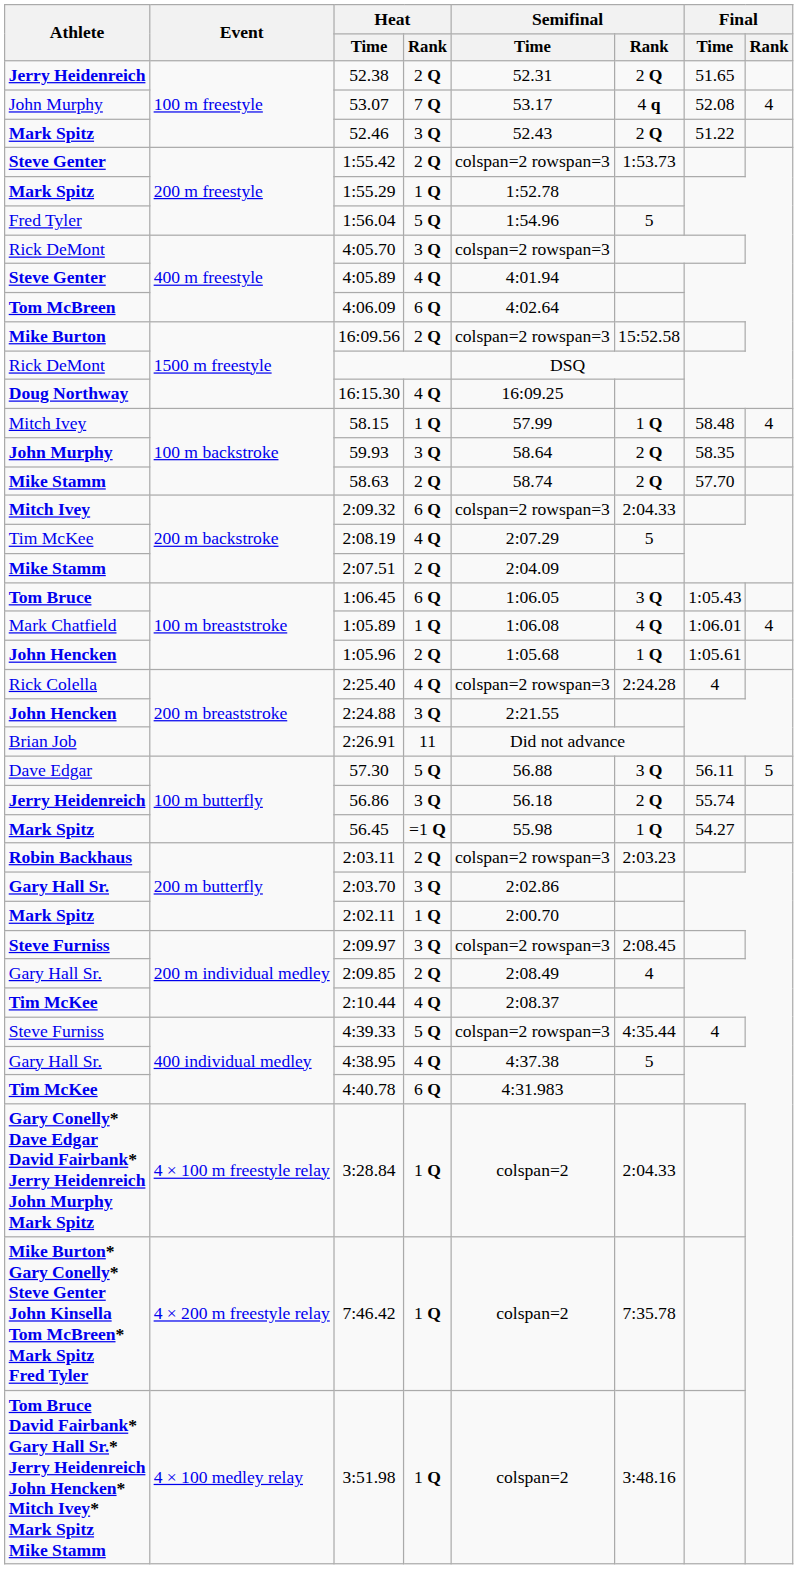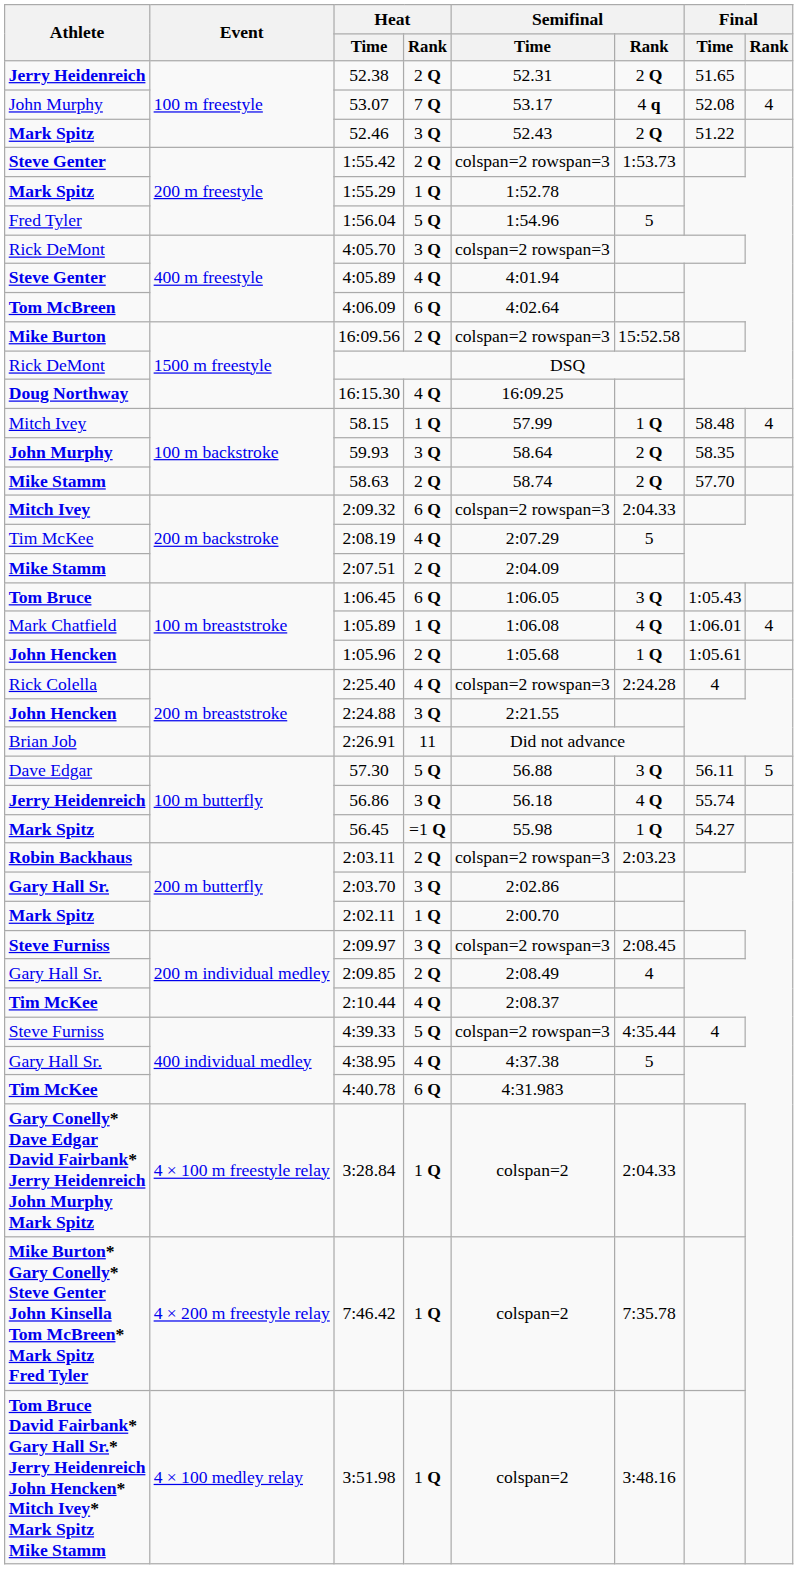(649, 800) 2 Q -> (649, 800) 4 Q
